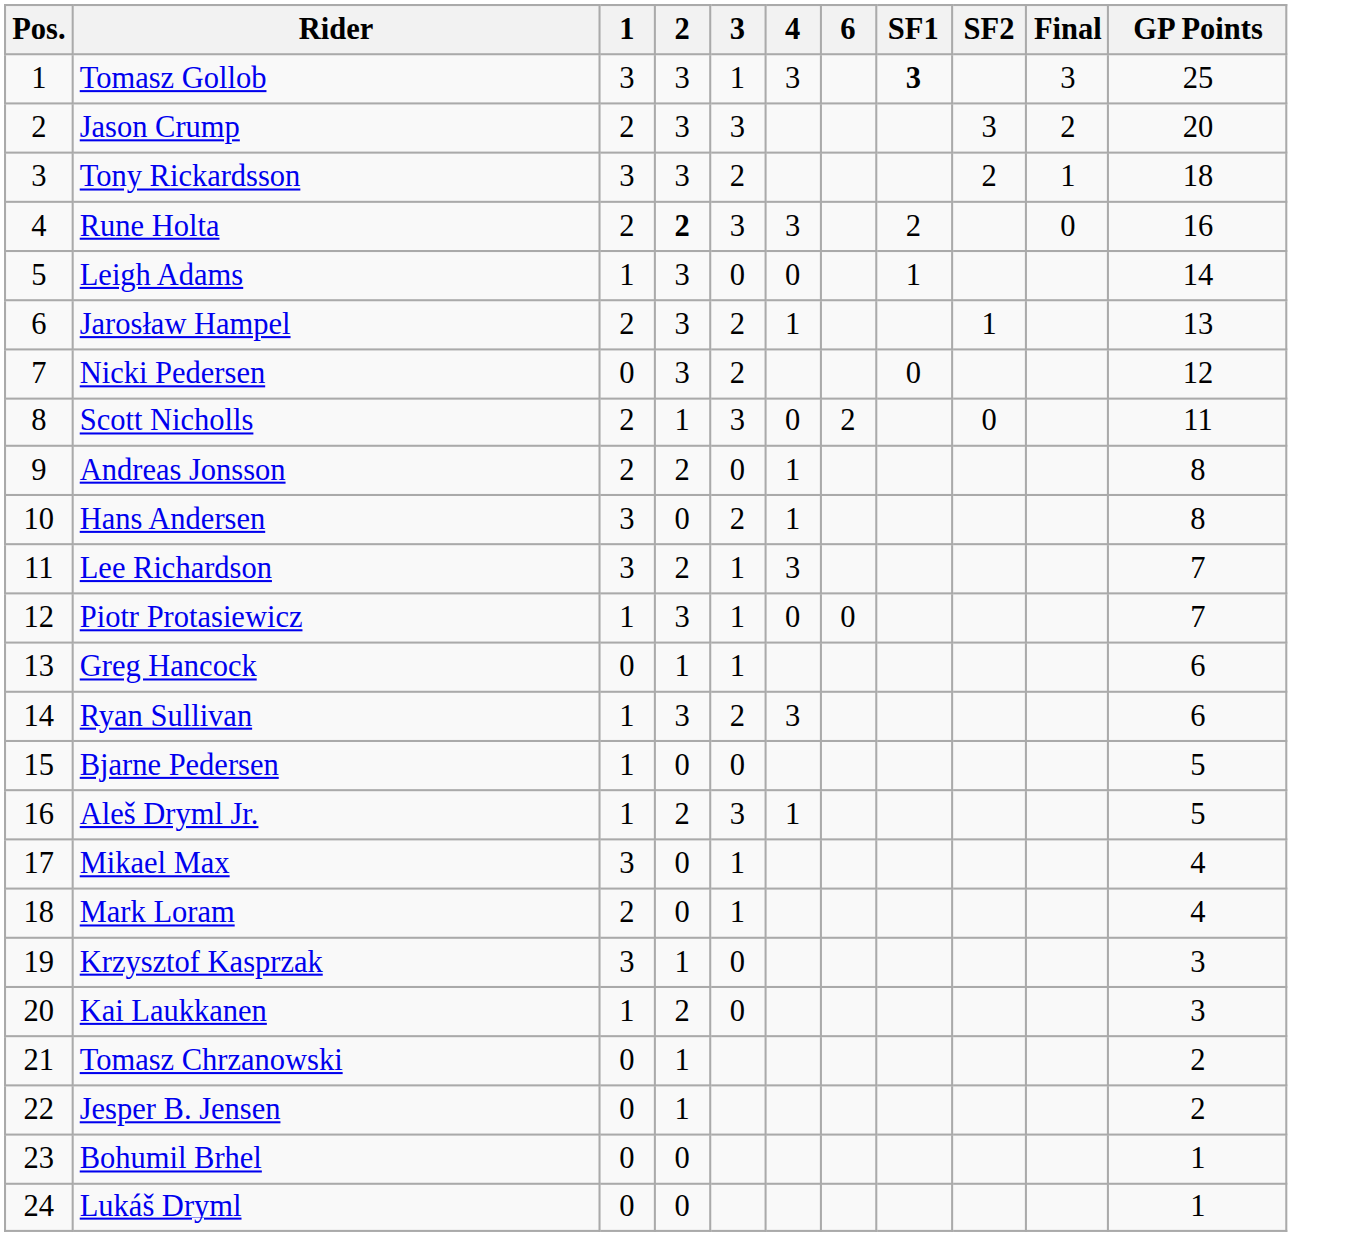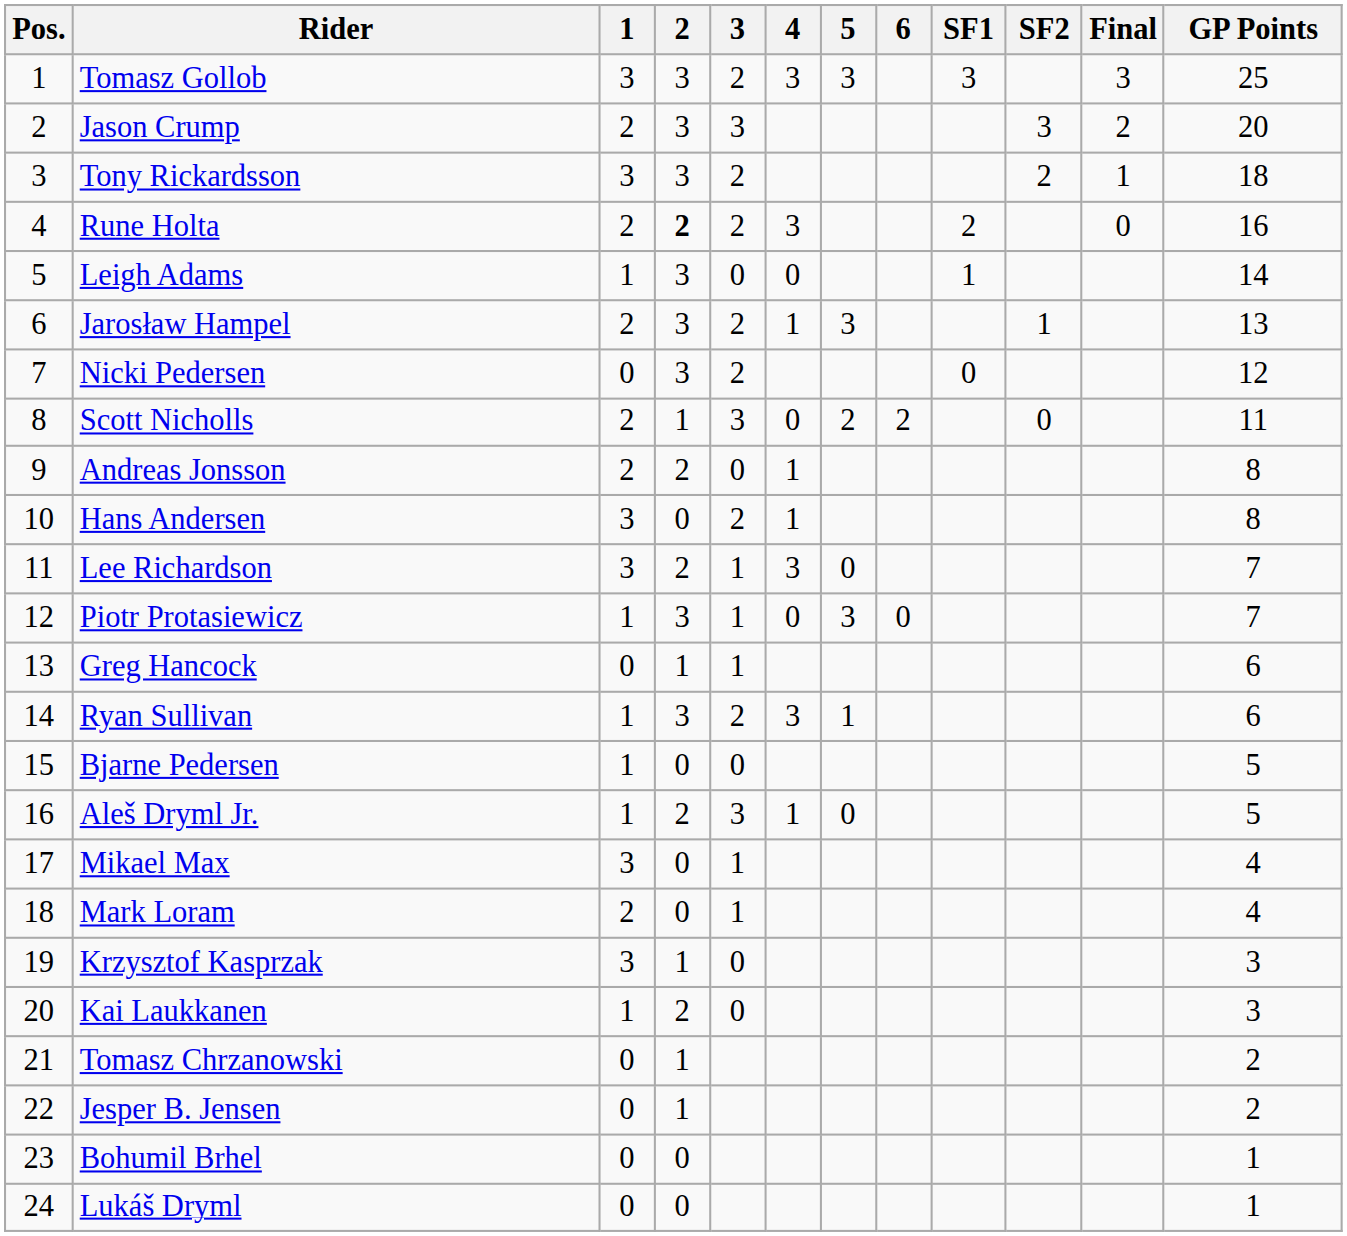+ column: (848, 28)
(737, 77) 1 -> (737, 77) 2
(913, 77) bold -> (969, 77) normal
(737, 225) 3 -> (737, 225) 2
